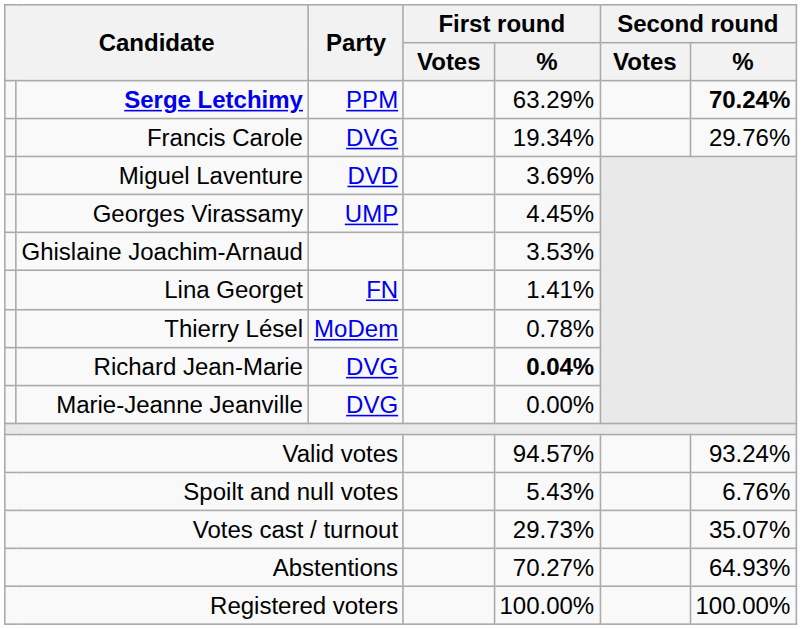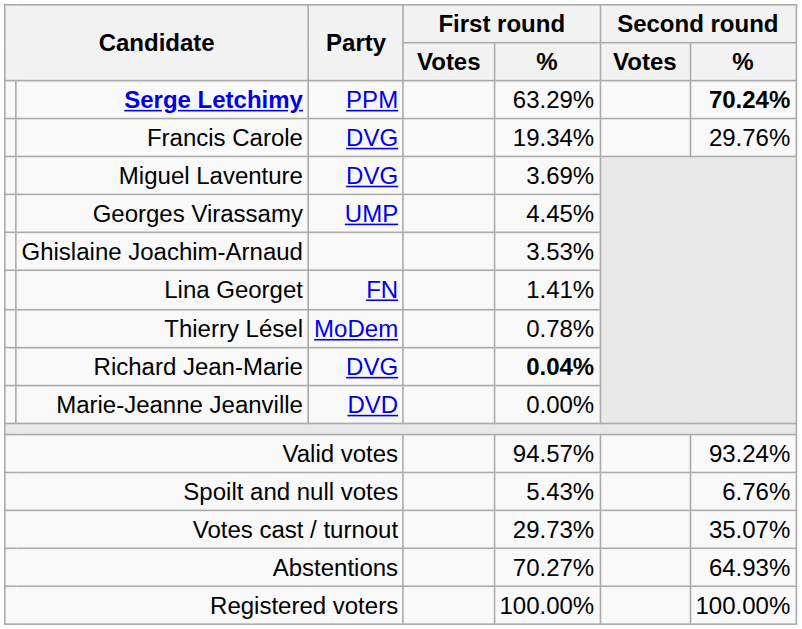(373, 176) DVD -> (372, 176) DVG
(372, 404) DVG -> (373, 404) DVD
